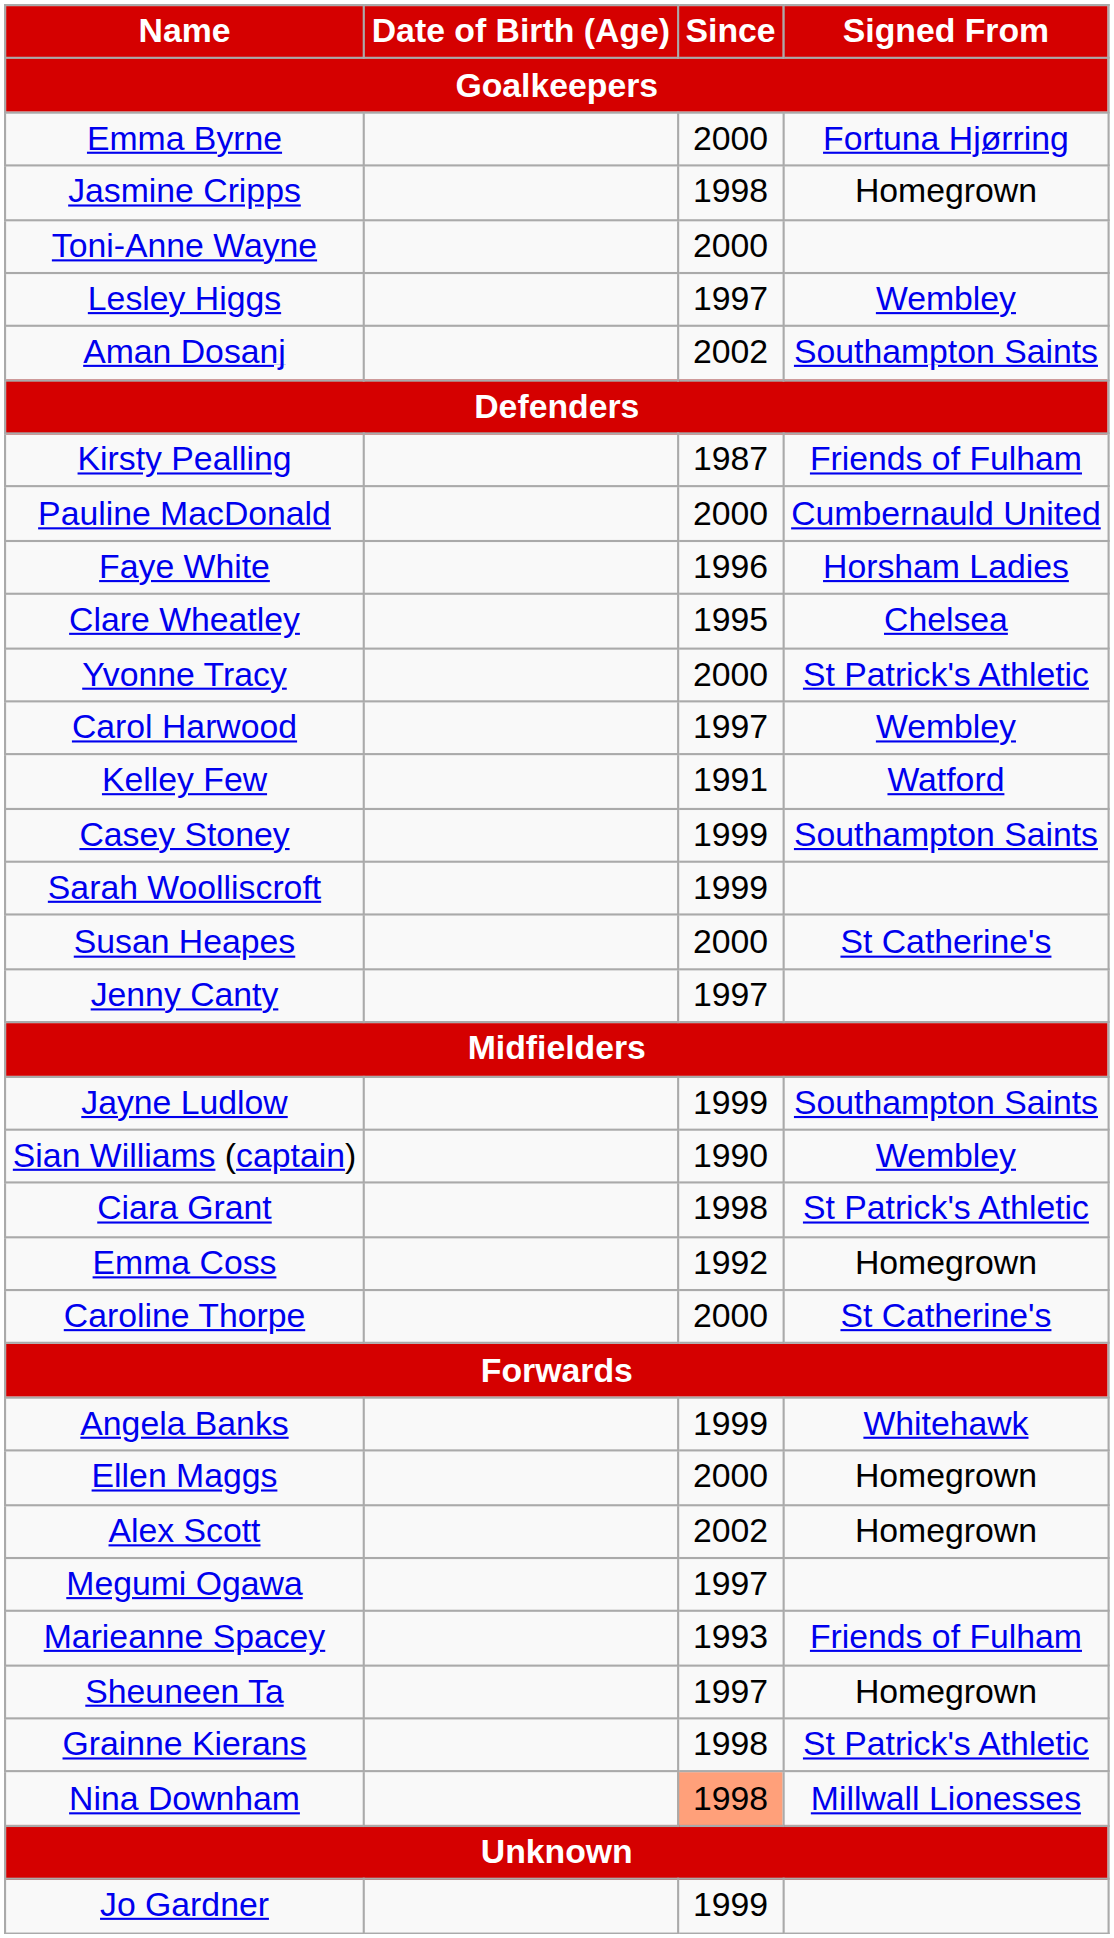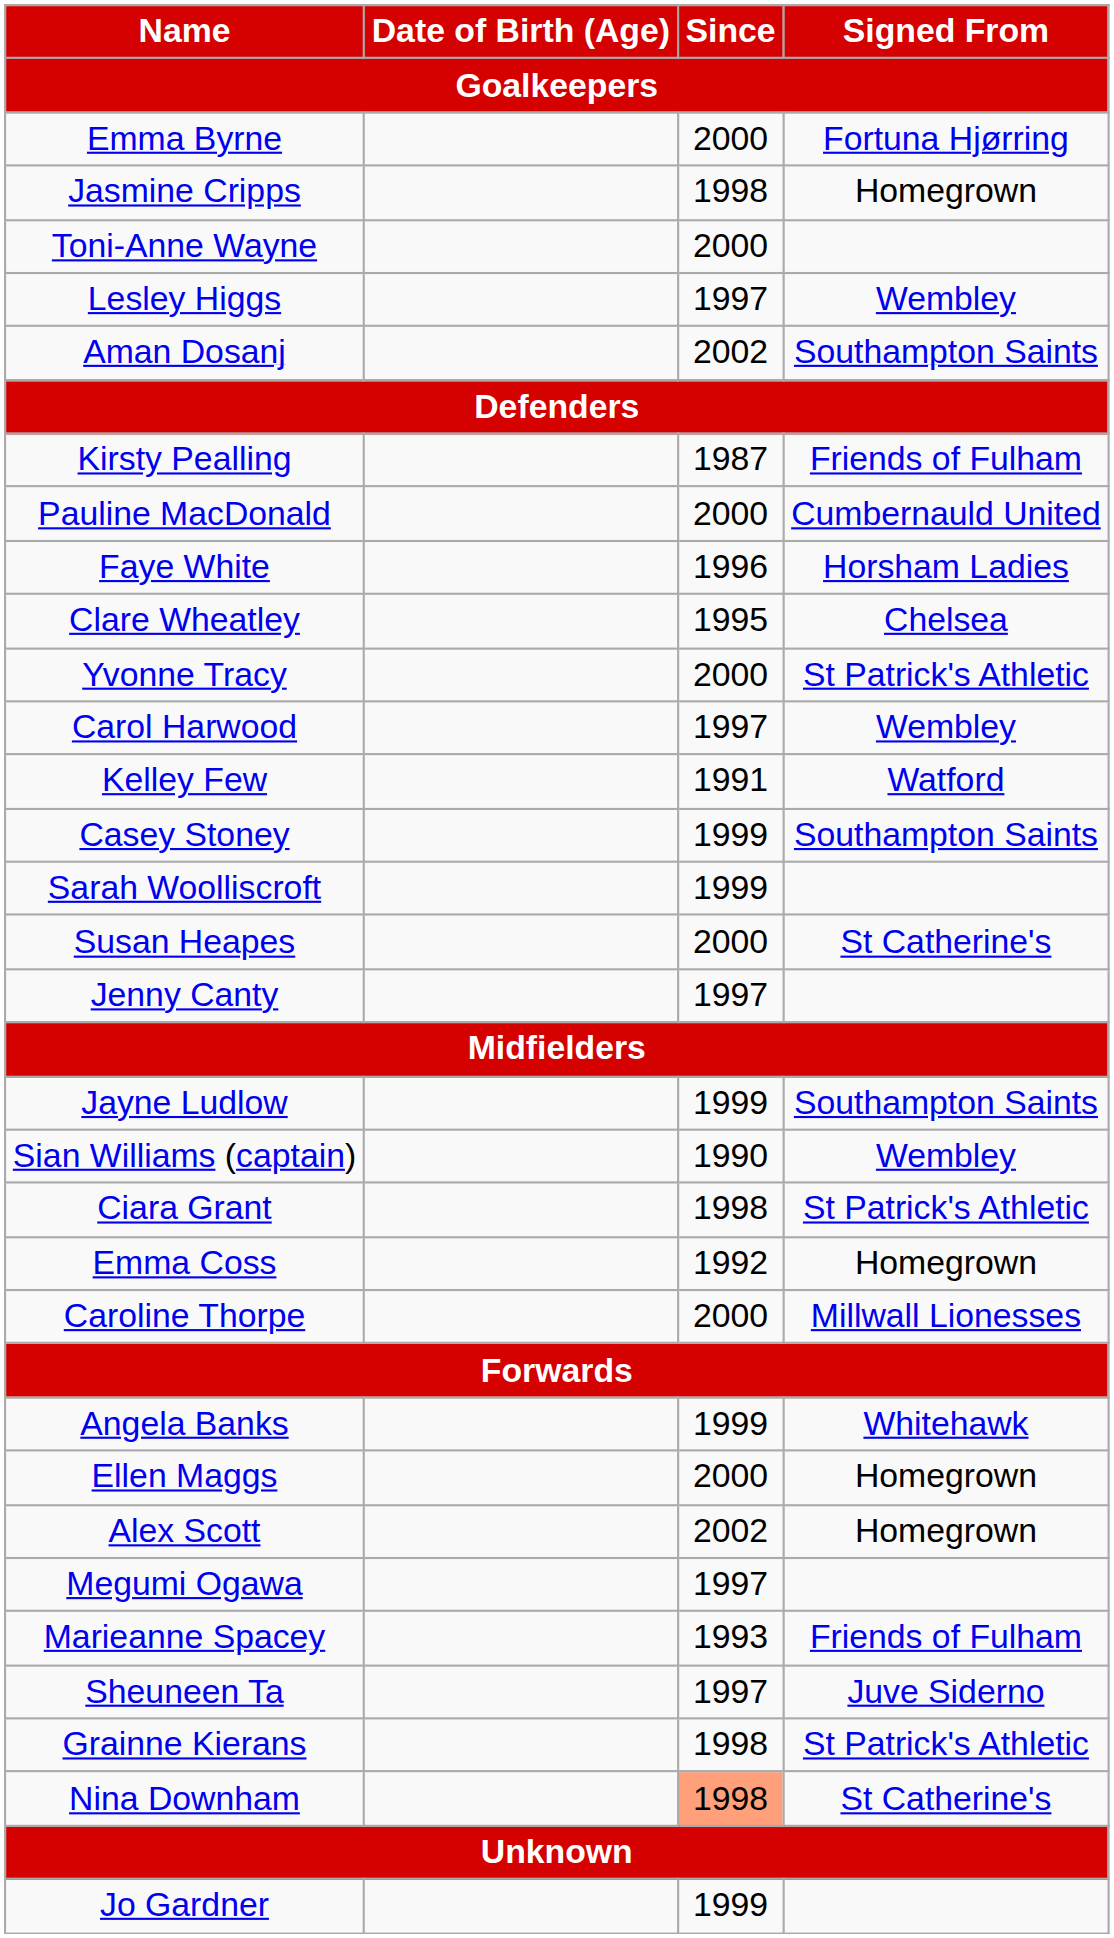(946, 1316) St Catherine's -> (946, 1316) Millwall Lionesses
(946, 1691) Homegrown -> (946, 1691) Juve Siderno
(946, 1798) Millwall Lionesses -> (946, 1798) St Catherine's
